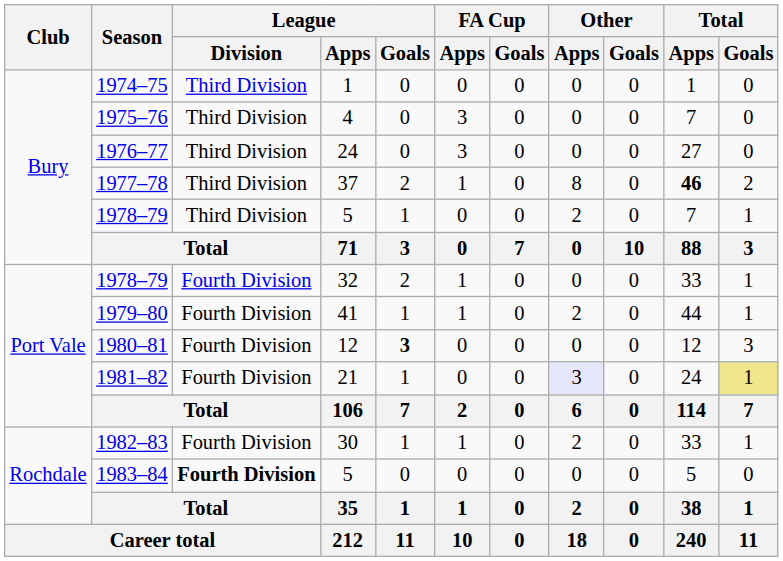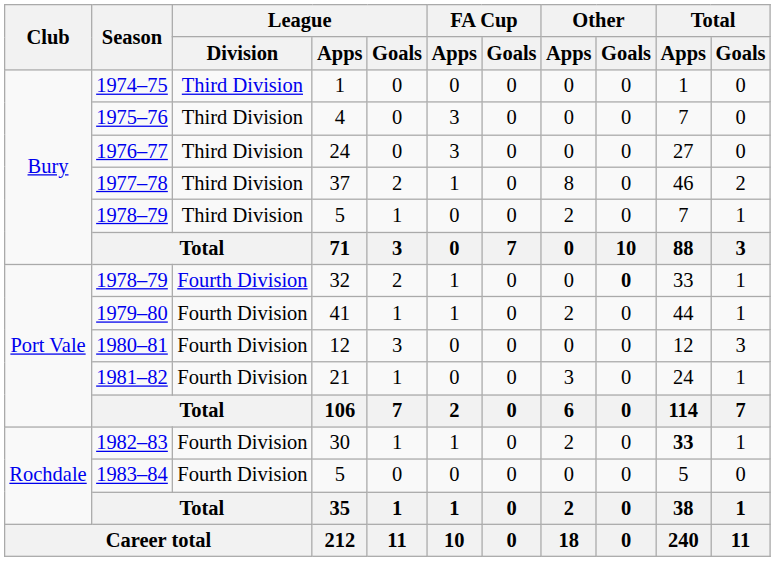(691, 183) bold -> (683, 183) normal
(634, 280) normal -> (626, 280) bold
(405, 345) bold -> (397, 345) normal
(577, 378) lavender background -> (569, 378) no background
(748, 378) khaki background -> (741, 378) no background
(691, 442) normal -> (683, 442) bold
(246, 475) bold -> (242, 475) normal
